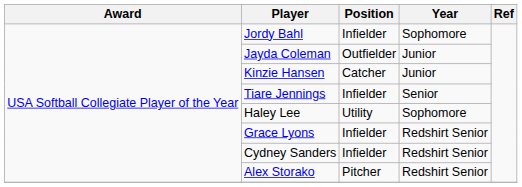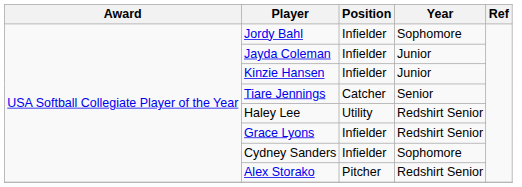(369, 53) Outfielder -> (364, 53) Infielder
(364, 73) Catcher -> (364, 73) Infielder
(364, 93) Infielder -> (364, 93) Catcher
(434, 113) Sophomore -> (440, 113) Redshirt Senior
(445, 152) Redshirt Senior -> (429, 152) Sophomore
